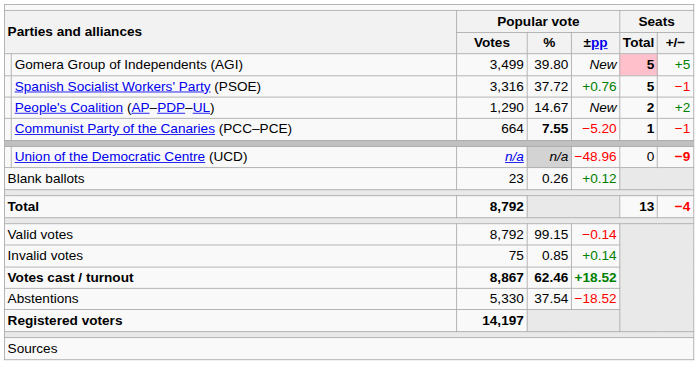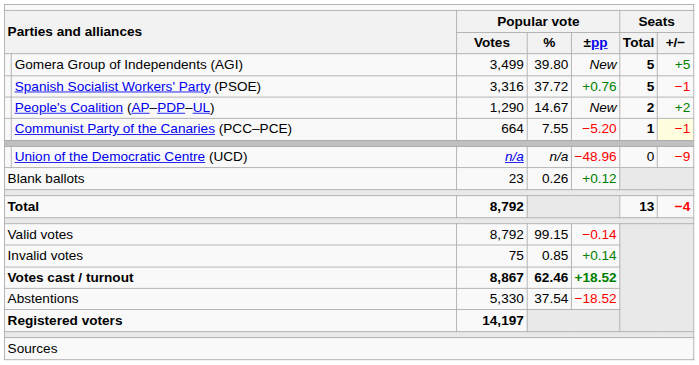(651, 64) pink background -> (651, 64) no background
(555, 129) bold -> (555, 129) normal
(683, 129) no background -> (683, 129) lightyellow background
(559, 157) lightgrey background -> (559, 157) no background
(683, 157) bold -> (683, 157) normal
